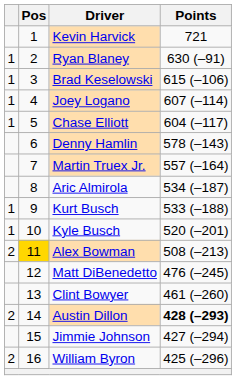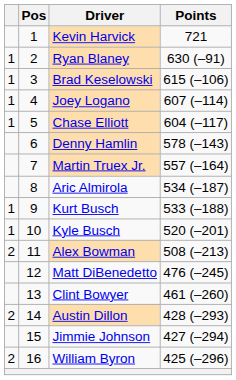(34, 251) gold background -> (34, 251) no background
(196, 315) bold -> (196, 315) normal
